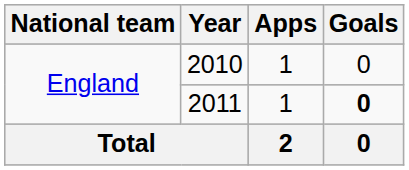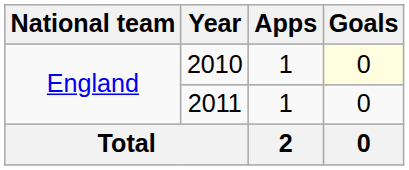(364, 64) no background -> (364, 64) lightyellow background
(364, 104) bold -> (364, 104) normal
